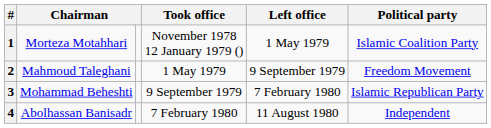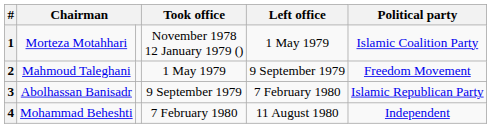(76, 92) Mohammad Beheshti -> (76, 92) Abolhassan Banisadr
(76, 112) Abolhassan Banisadr -> (76, 112) Mohammad Beheshti
